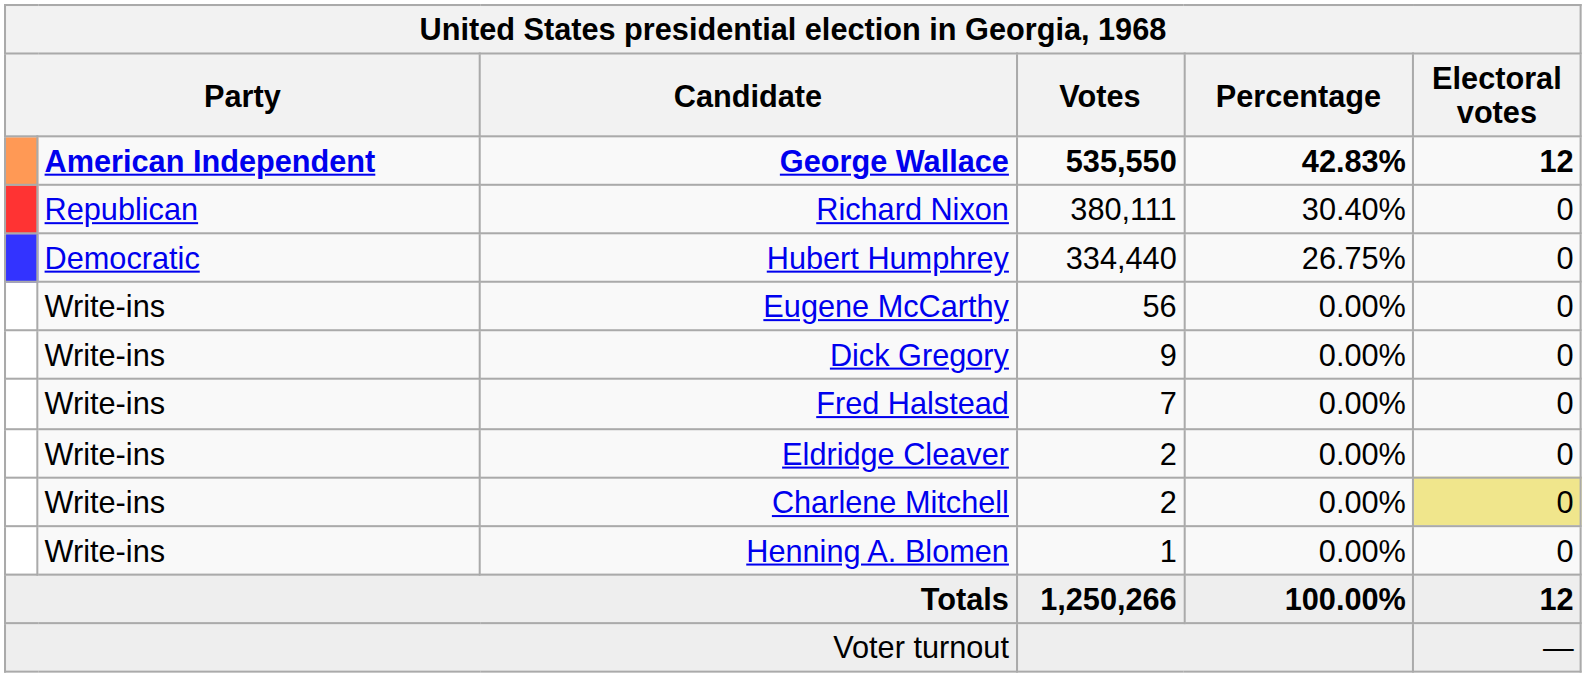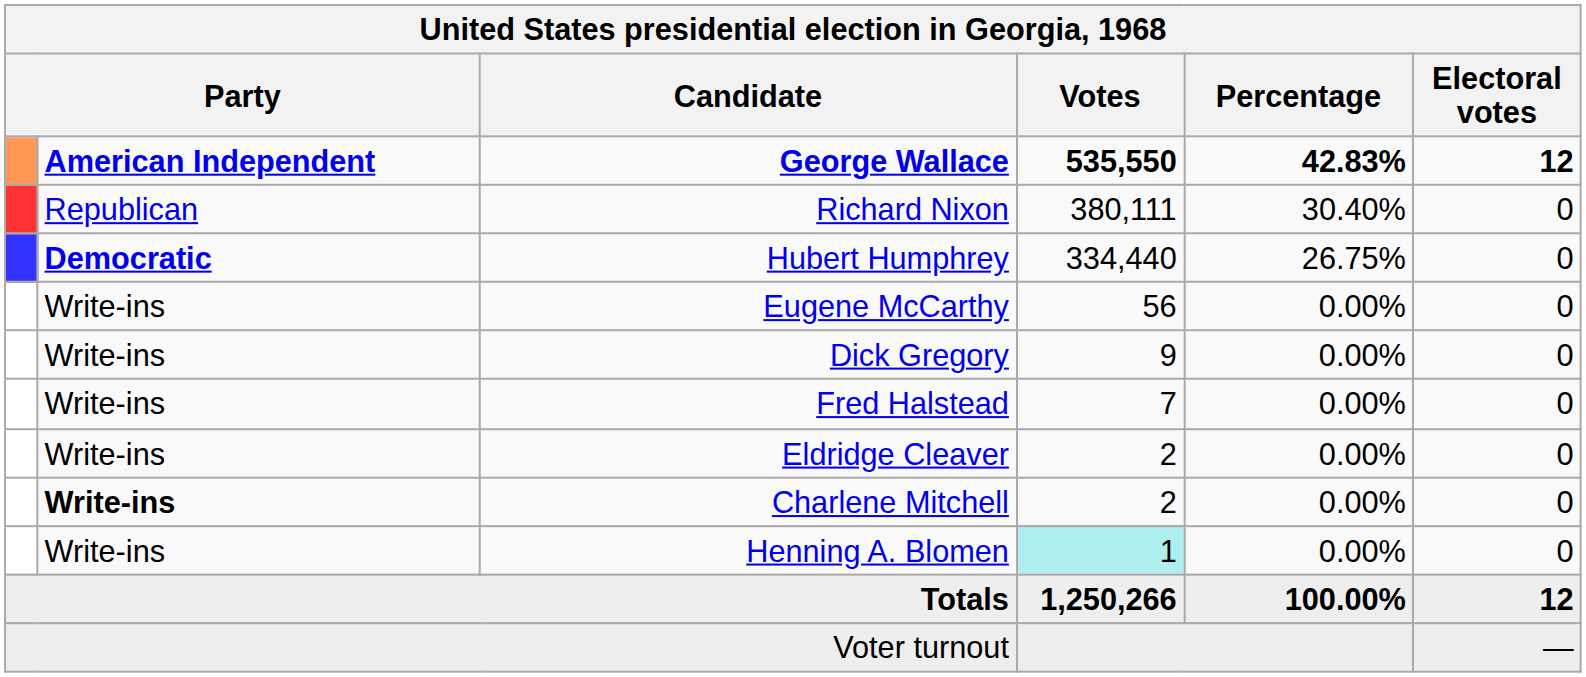(122, 258) normal -> (128, 258) bold
(105, 501) normal -> (110, 501) bold
(1565, 501) khaki background -> (1565, 501) no background
(1168, 550) no background -> (1168, 550) paleturquoise background
